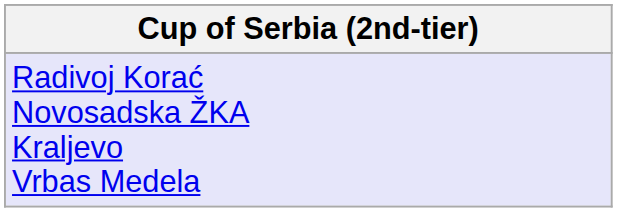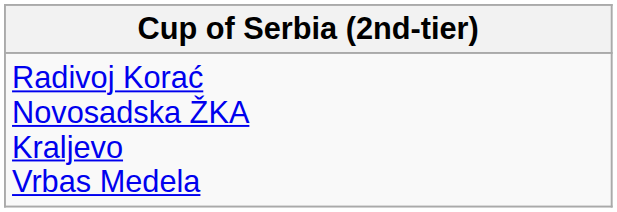(131, 129) lavender background -> (131, 129) no background
